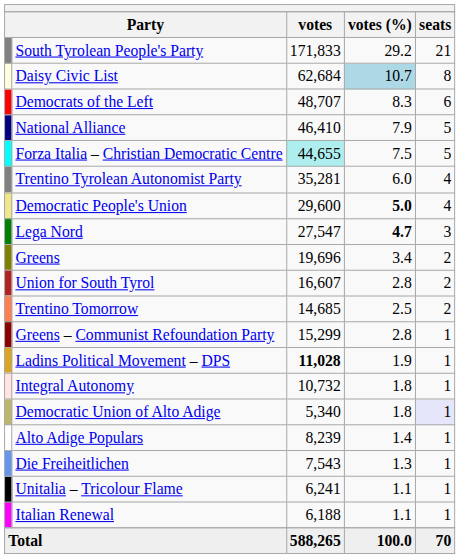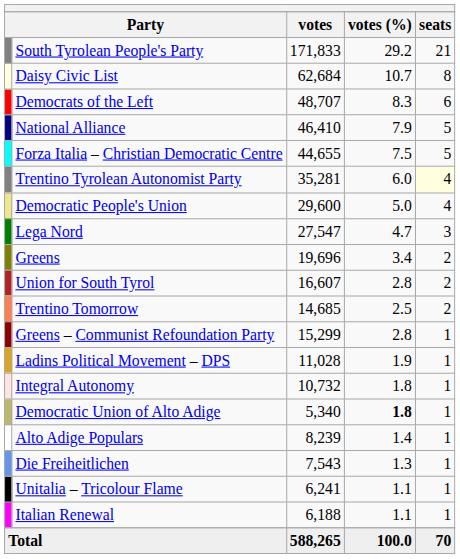(398, 76) lightblue background -> (398, 76) no background
(319, 153) paleturquoise background -> (319, 153) no background
(447, 179) no background -> (447, 179) lightyellow background
(402, 205) bold -> (402, 205) normal
(402, 231) bold -> (402, 231) normal
(320, 360) bold -> (319, 360) normal
(402, 412) normal -> (402, 412) bold
(447, 412) lavender background -> (447, 412) no background
